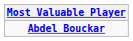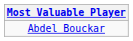(66, 29) bold -> (66, 29) normal
